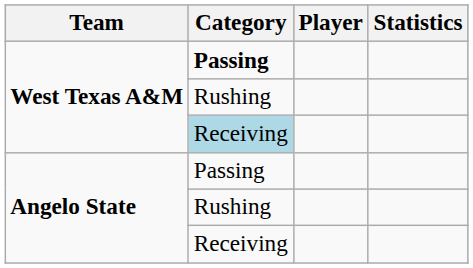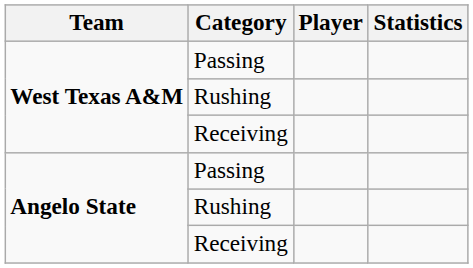(231, 59) bold -> (229, 59) normal
(241, 133) lightblue background -> (241, 133) no background
